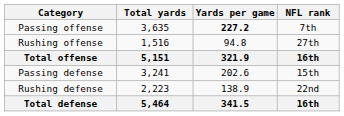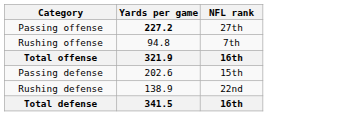- column: (155, 12)
(308, 27) 7th -> (231, 27) 27th
(308, 42) 27th -> (231, 42) 7th
